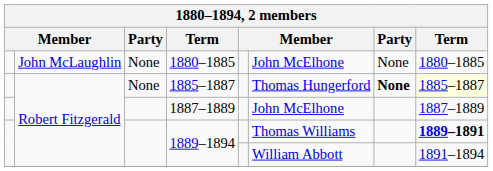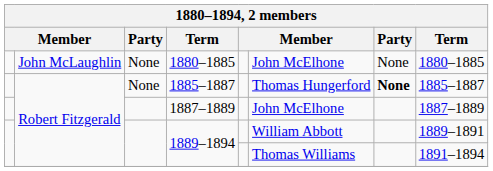(451, 85) lightyellow background -> (451, 85) no background
(304, 131) Thomas Williams -> (297, 131) William Abbott
(451, 131) bold -> (451, 131) normal
(297, 154) William Abbott -> (304, 154) Thomas Williams
